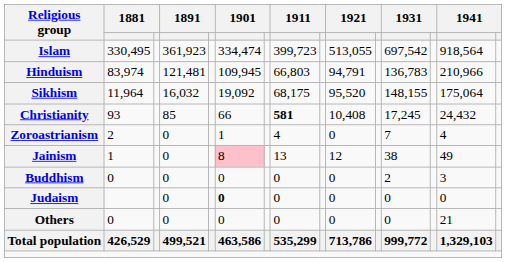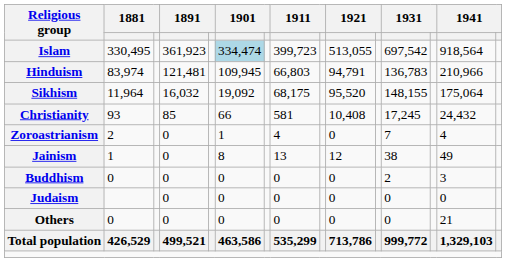(240, 51) no background -> (240, 51) lightblue background
(283, 114) bold -> (283, 114) normal
(221, 156) pink background -> (221, 156) no background
(221, 198) bold -> (221, 198) normal
